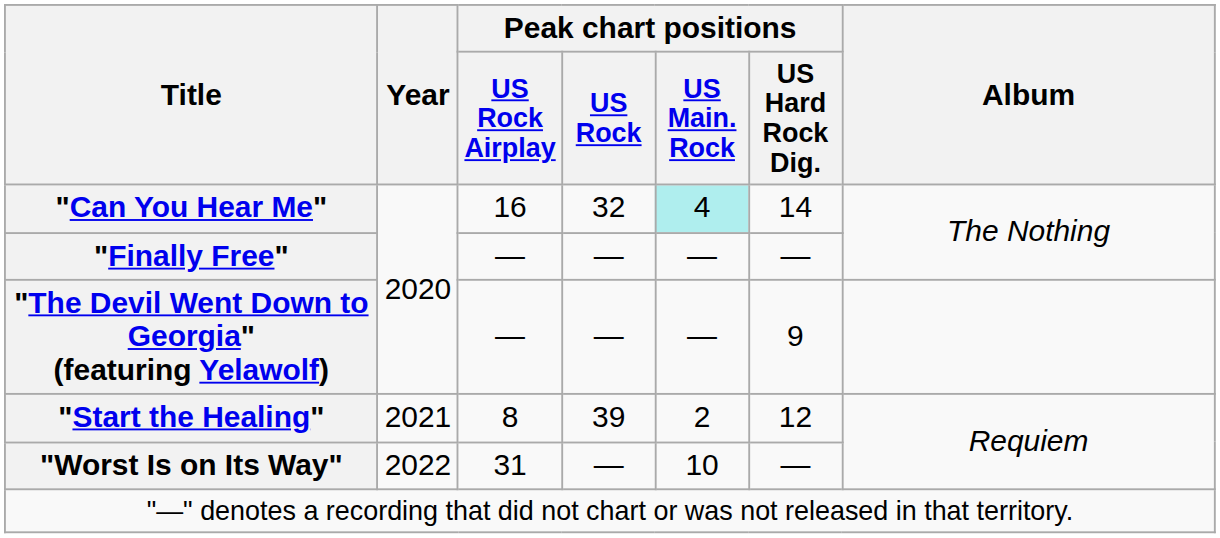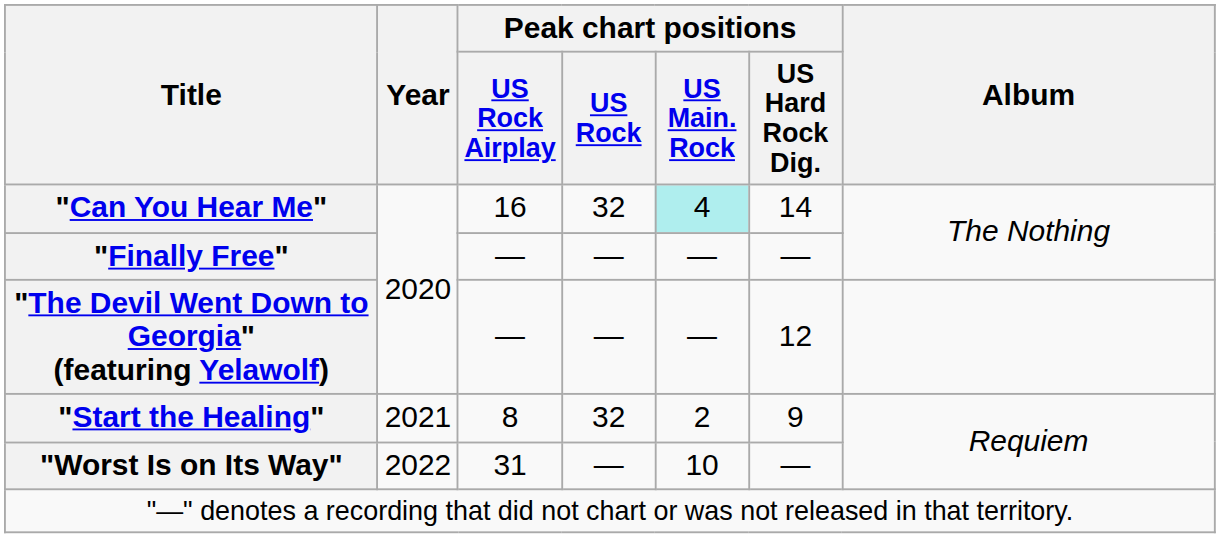(795, 336) 9 -> (795, 336) 12
(609, 417) 39 -> (609, 417) 32
(795, 417) 12 -> (795, 417) 9
